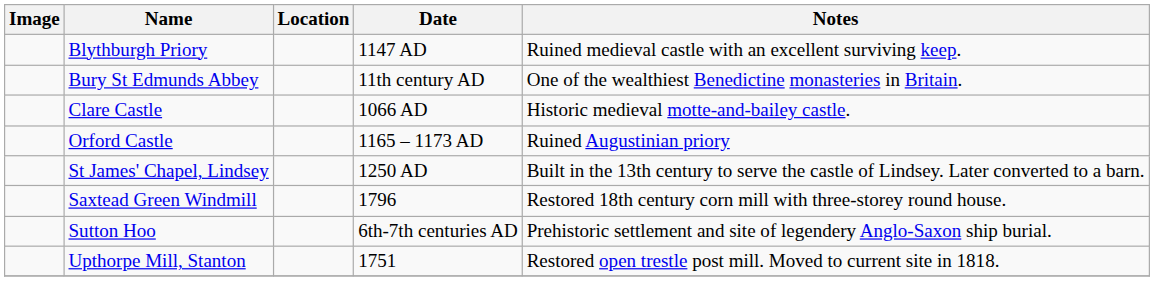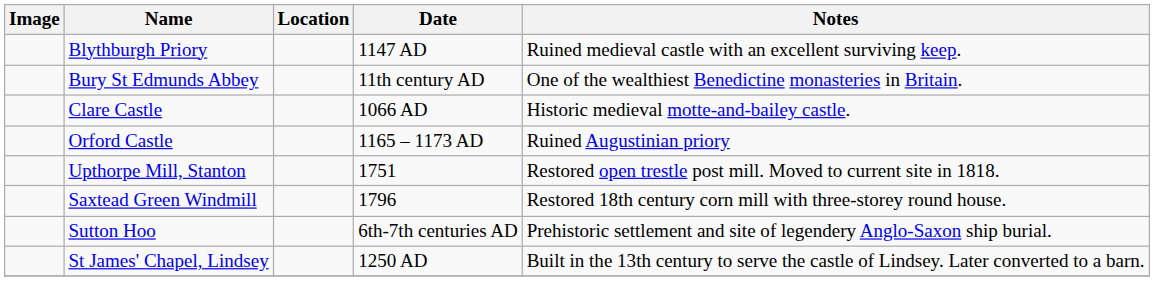rows swapped: (169, 170) <-> (157, 261)
